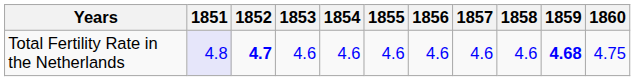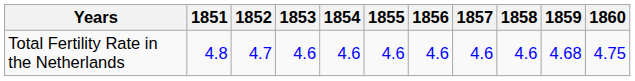(216, 52) lavender background -> (216, 52) no background
(260, 52) bold -> (260, 52) normal
(566, 52) bold -> (566, 52) normal
